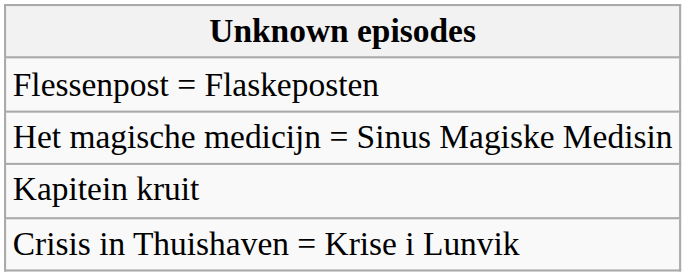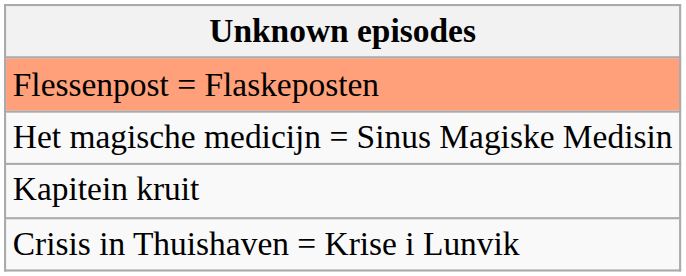(196, 84) no background -> (196, 84) lightsalmon background
